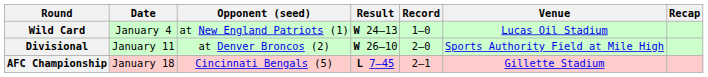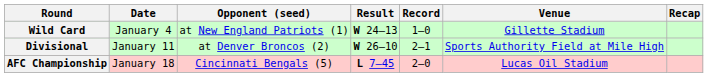(555, 30) Lucas Oil Stadium -> (554, 30) Gillette Stadium
(421, 47) 2–0 -> (421, 47) 2–1
(421, 64) 2–1 -> (421, 64) 2–0
(554, 64) Gillette Stadium -> (555, 64) Lucas Oil Stadium
